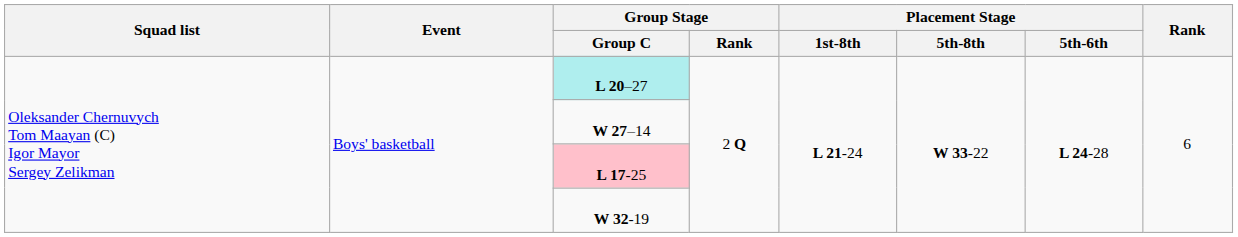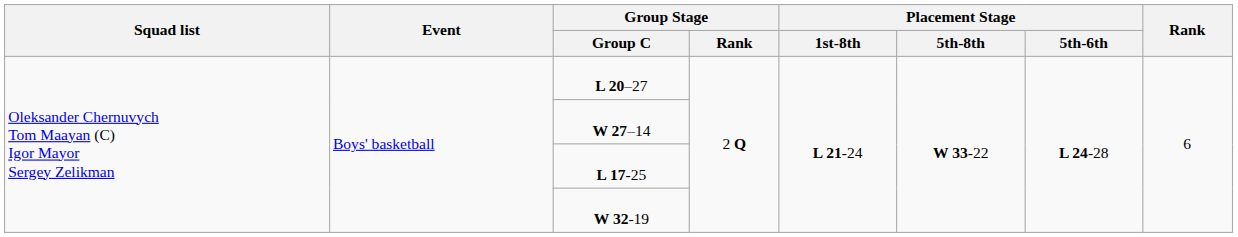(621, 87) paleturquoise background -> (621, 87) no background
(621, 175) pink background -> (621, 175) no background
